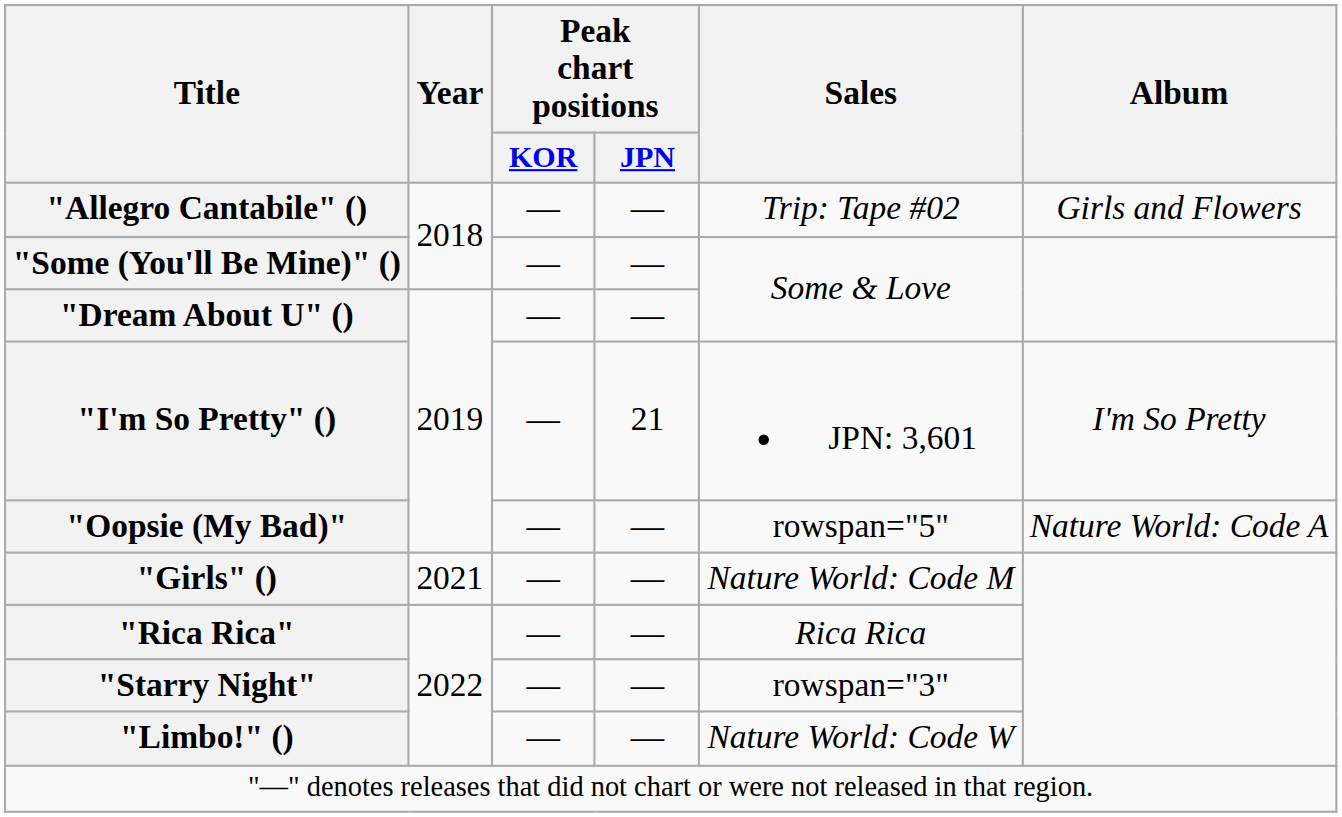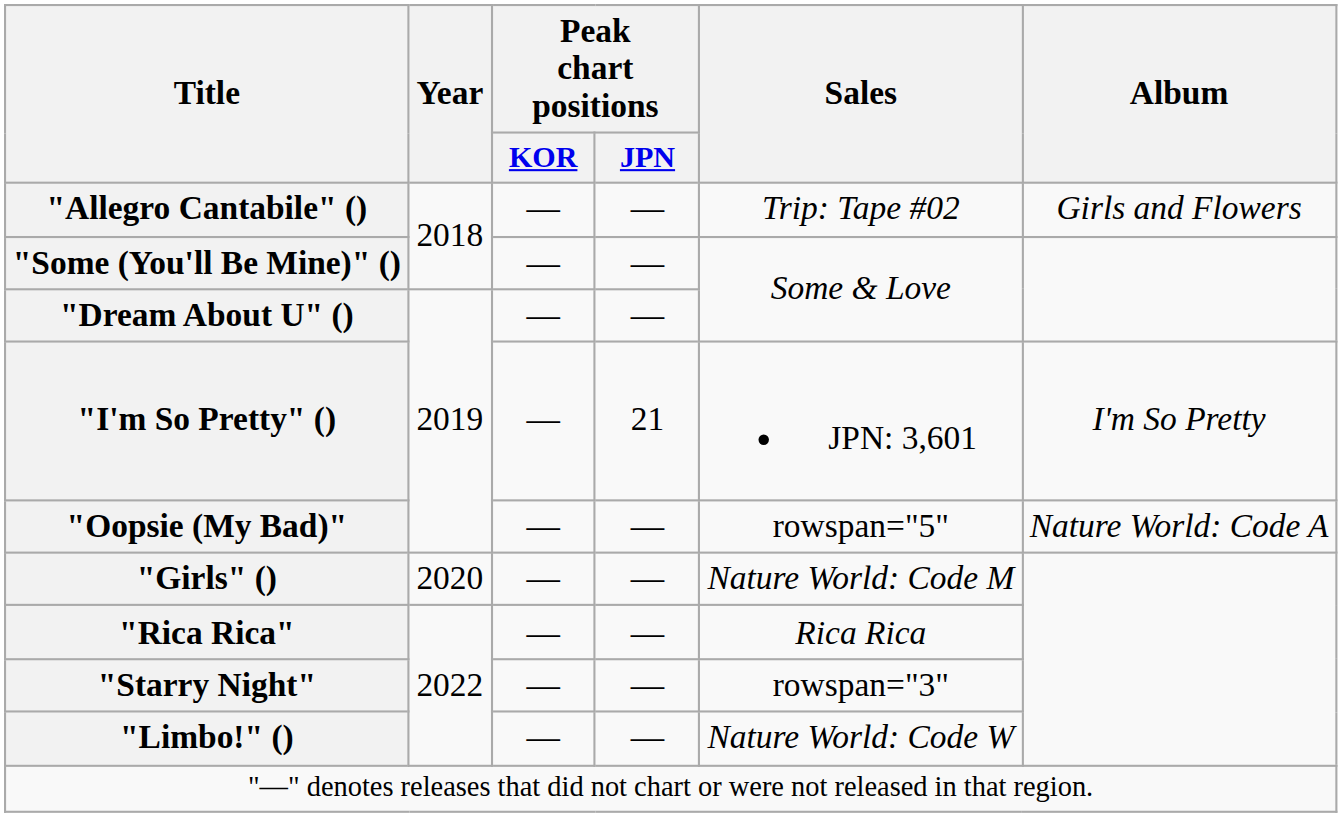(450, 578) 2021 -> (450, 578) 2020
